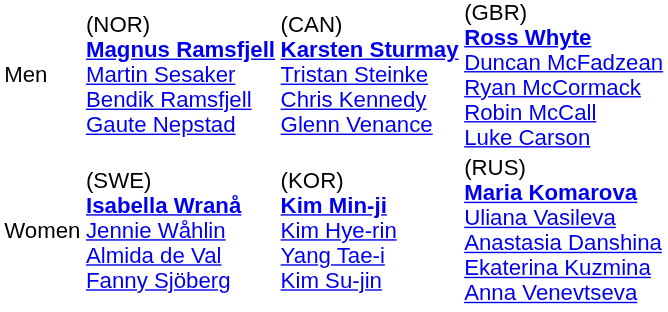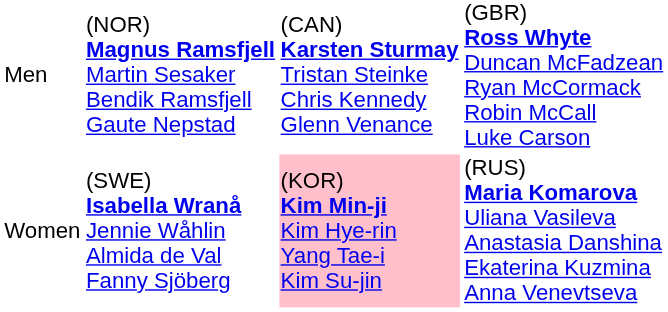(339, 230) no background -> (339, 230) pink background
